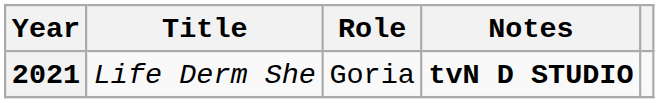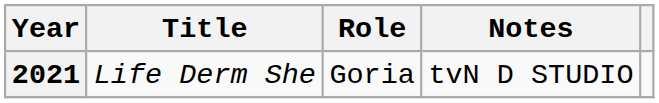(531, 75) bold -> (531, 75) normal
